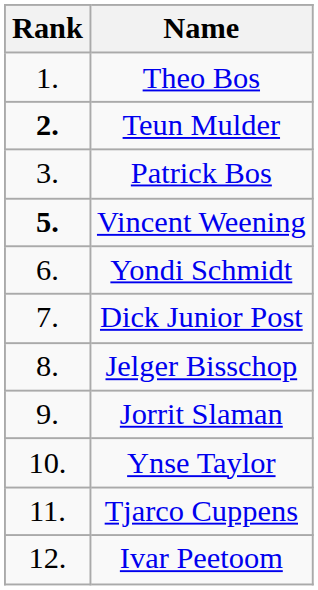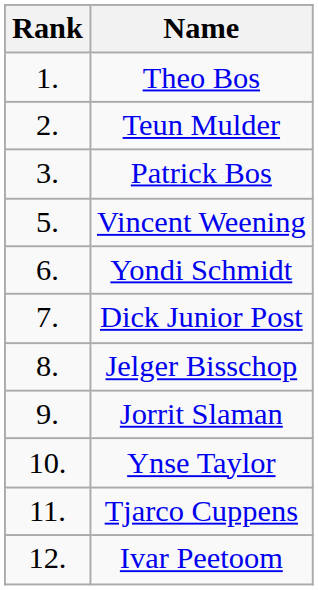(47, 125) bold -> (47, 125) normal
(47, 221) bold -> (47, 221) normal
